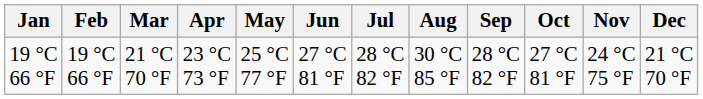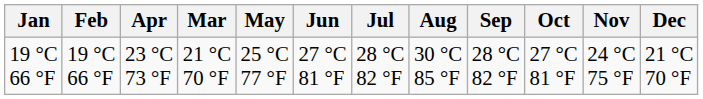columns swapped: (149, 20) <-> (207, 20)
